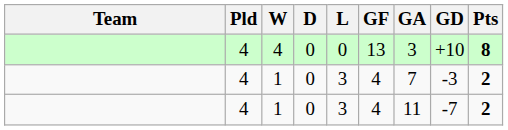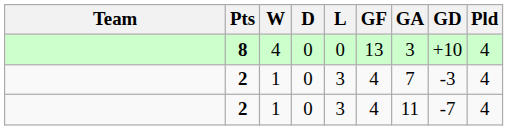columns swapped: (244, 19) <-> (486, 19)
